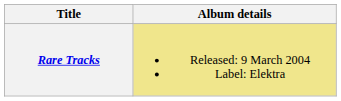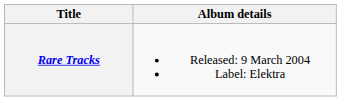(235, 67) khaki background -> (235, 67) no background
